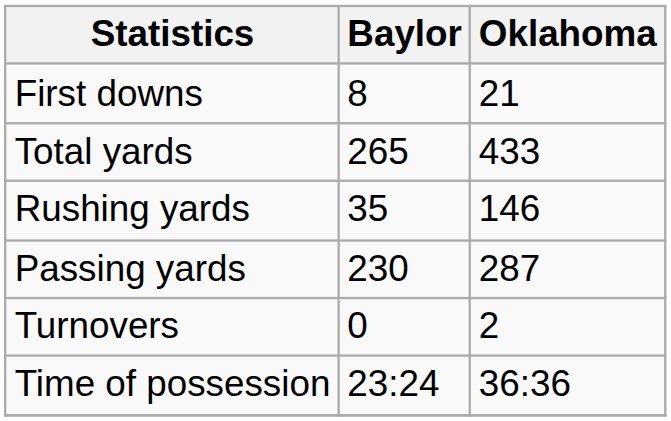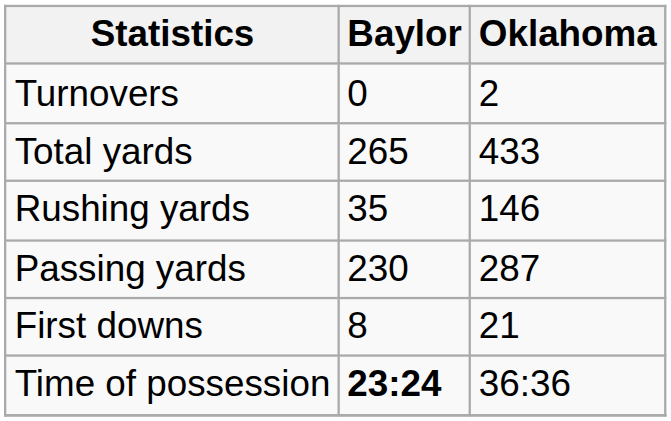rows swapped: (109, 92) <-> (97, 326)
(393, 384) normal -> (394, 384) bold
